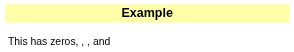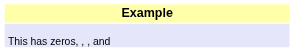(59, 41) no background -> (59, 41) lavender background
